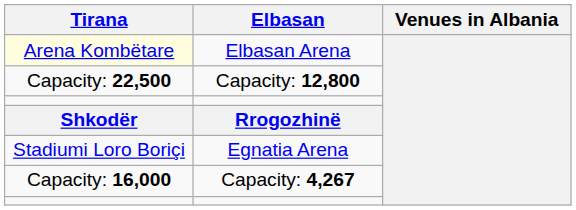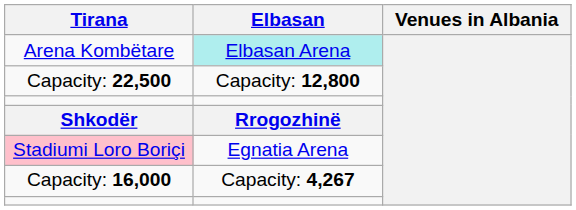(99, 50) lightyellow background -> (99, 50) no background
(288, 50) no background -> (288, 50) paleturquoise background
(99, 150) no background -> (99, 150) pink background
